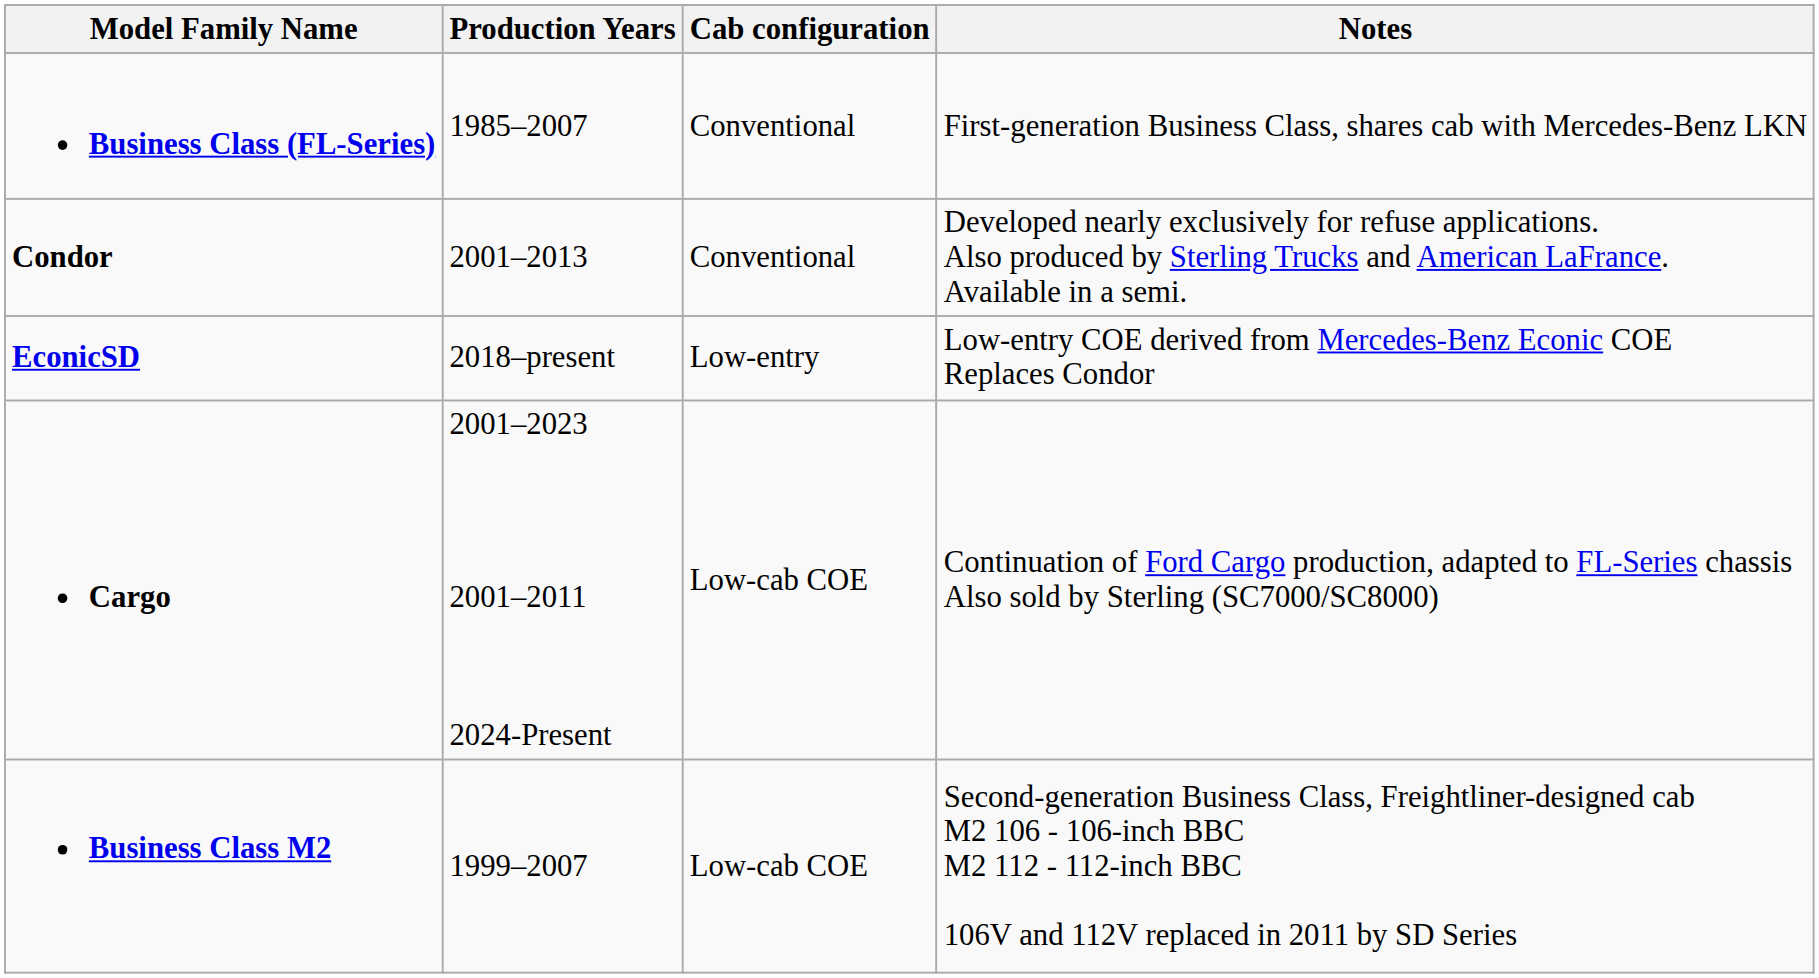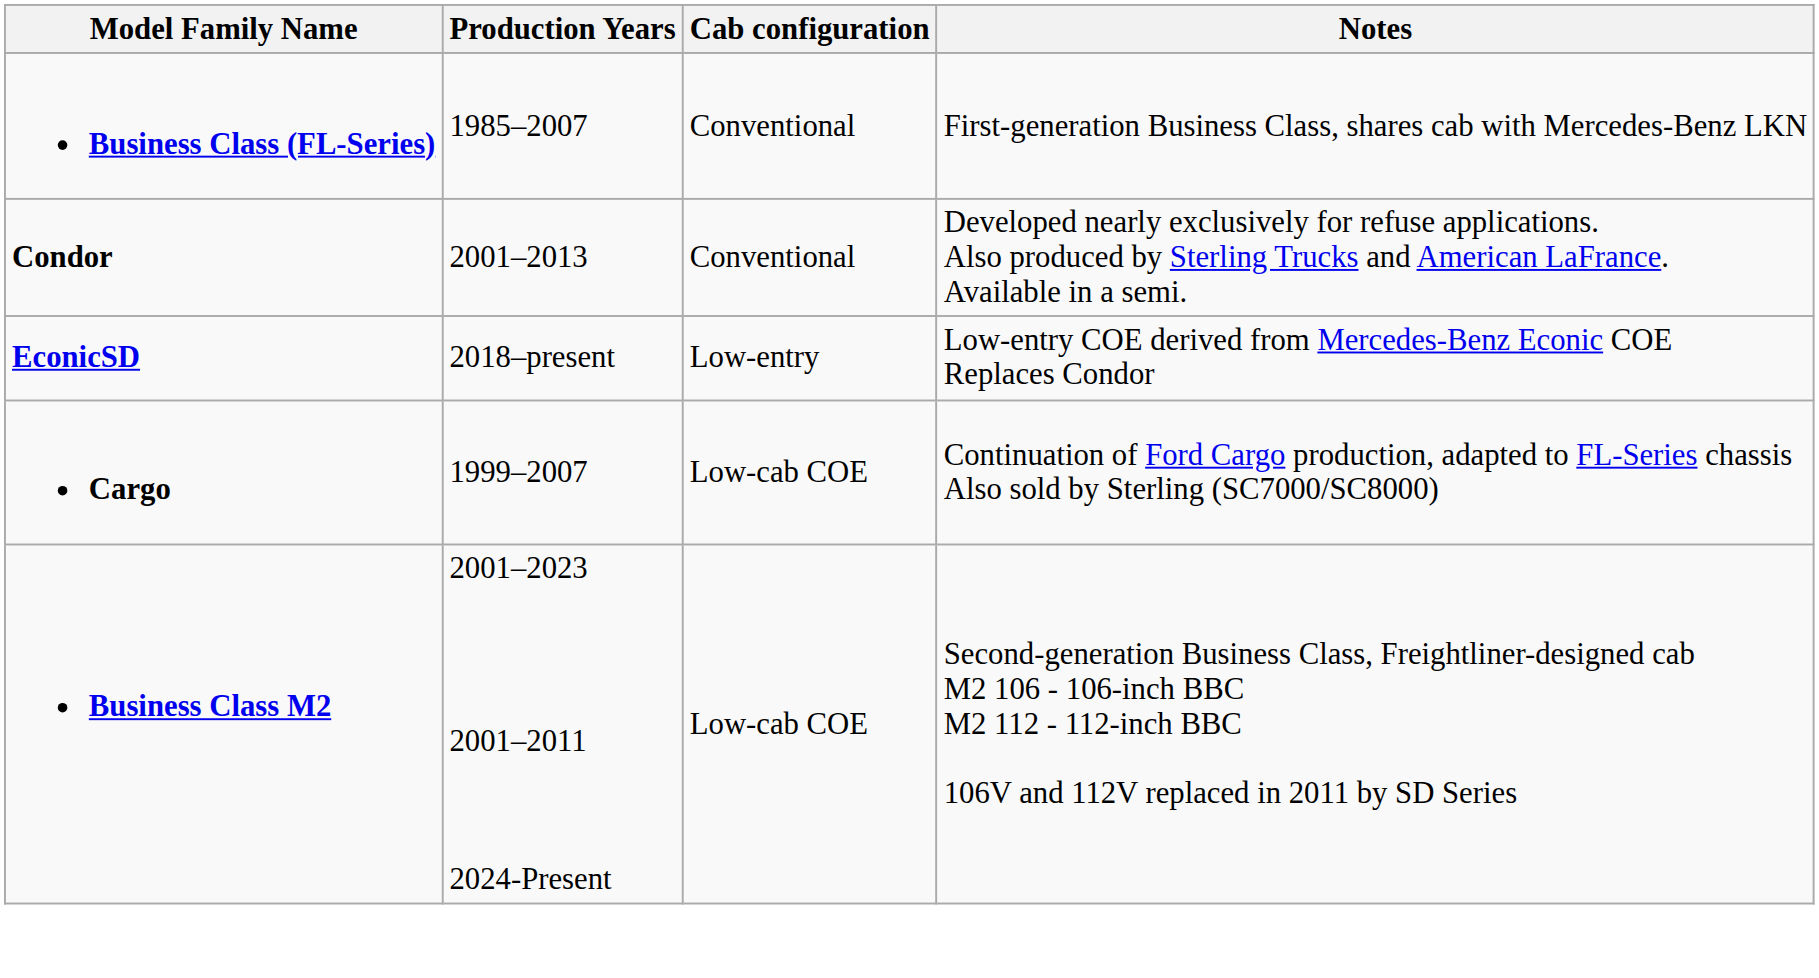(531, 578) 2001–2023 2001–2011 2024-Present -> (519, 471) 1999–2007
(519, 865) 1999–2007 -> (531, 723) 2001–2023 2001–2011 2024-Present
